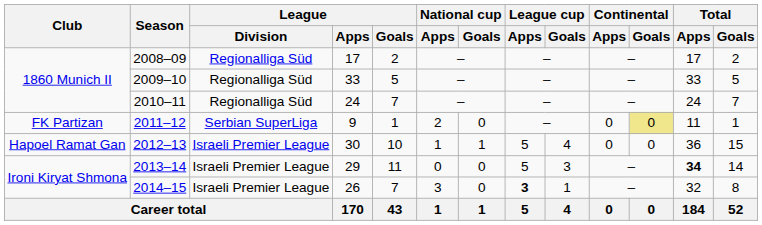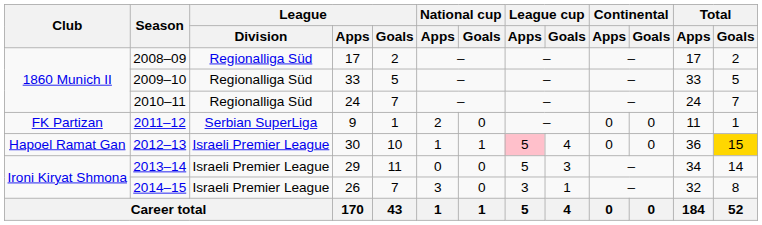(651, 123) khaki background -> (651, 123) no background
(525, 144) no background -> (525, 144) pink background
(736, 144) no background -> (736, 144) gold background
(693, 166) bold -> (693, 166) normal
(525, 187) bold -> (525, 187) normal
